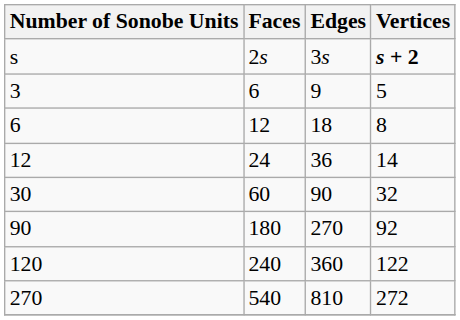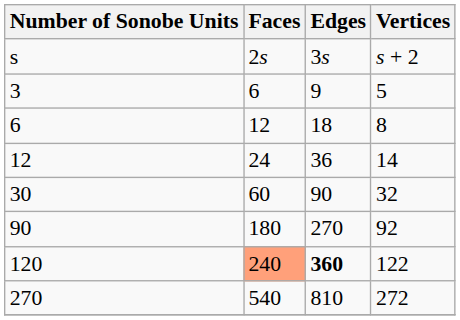(397, 56) bold -> (397, 56) normal
(265, 263) no background -> (265, 263) lightsalmon background
(327, 263) normal -> (327, 263) bold
